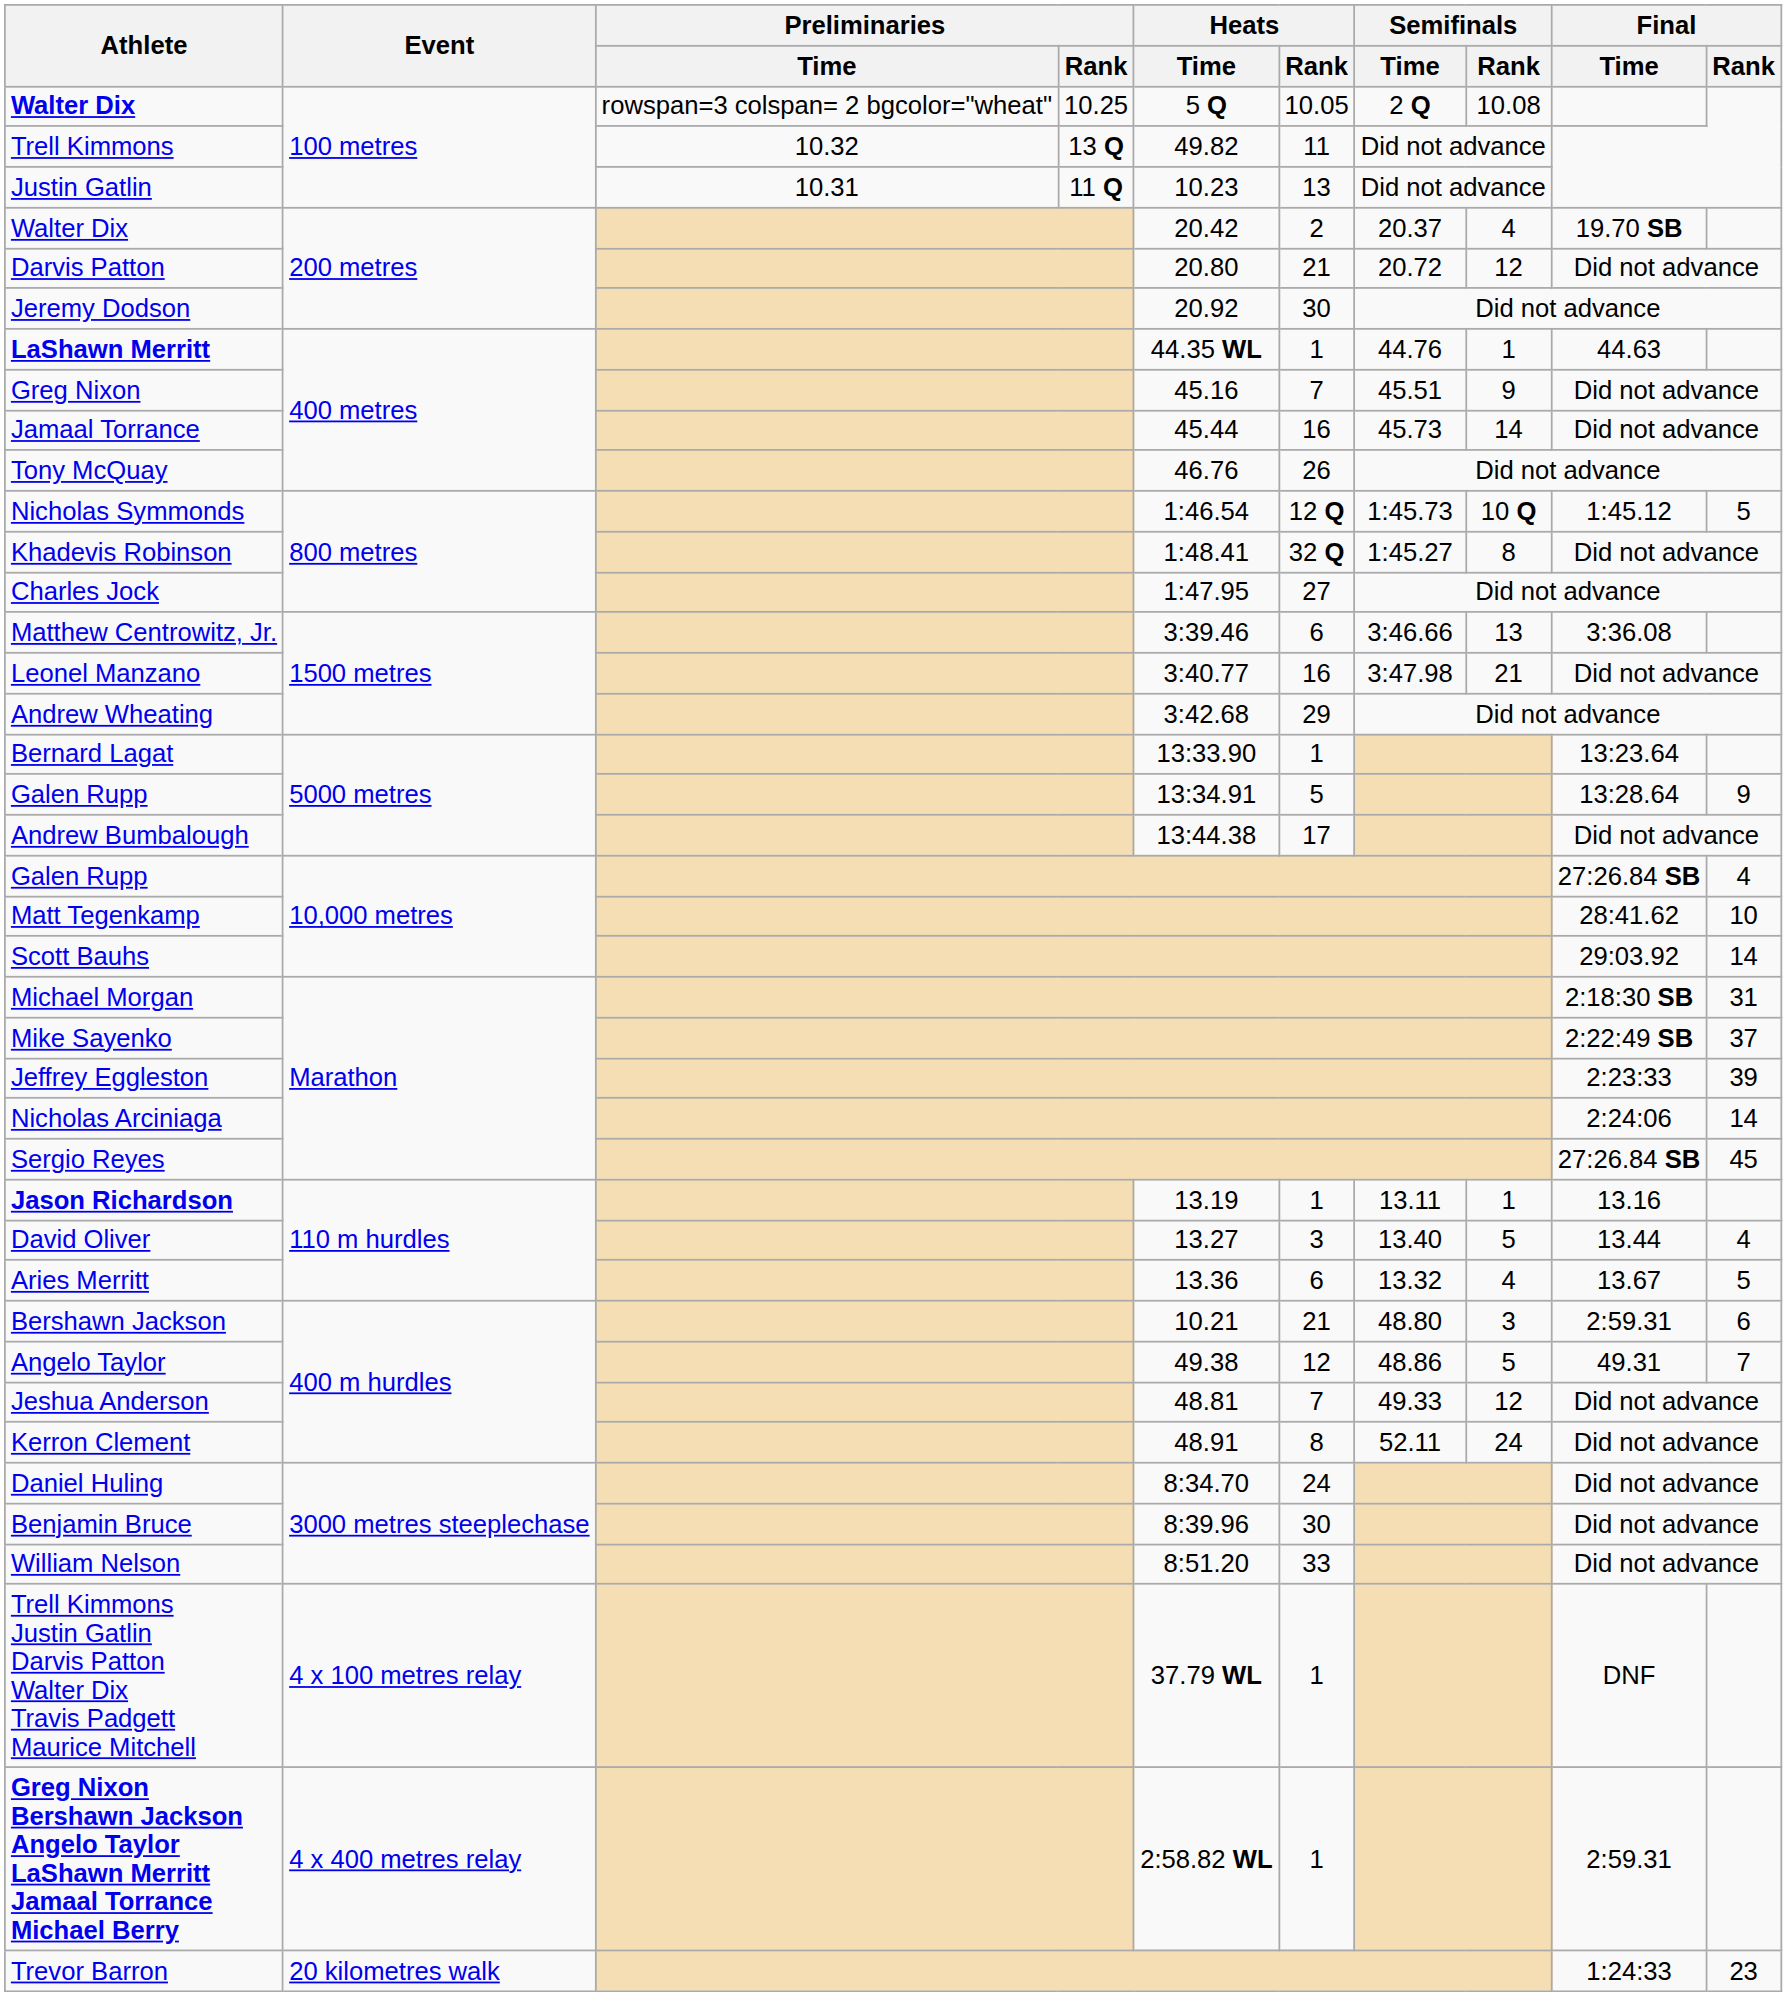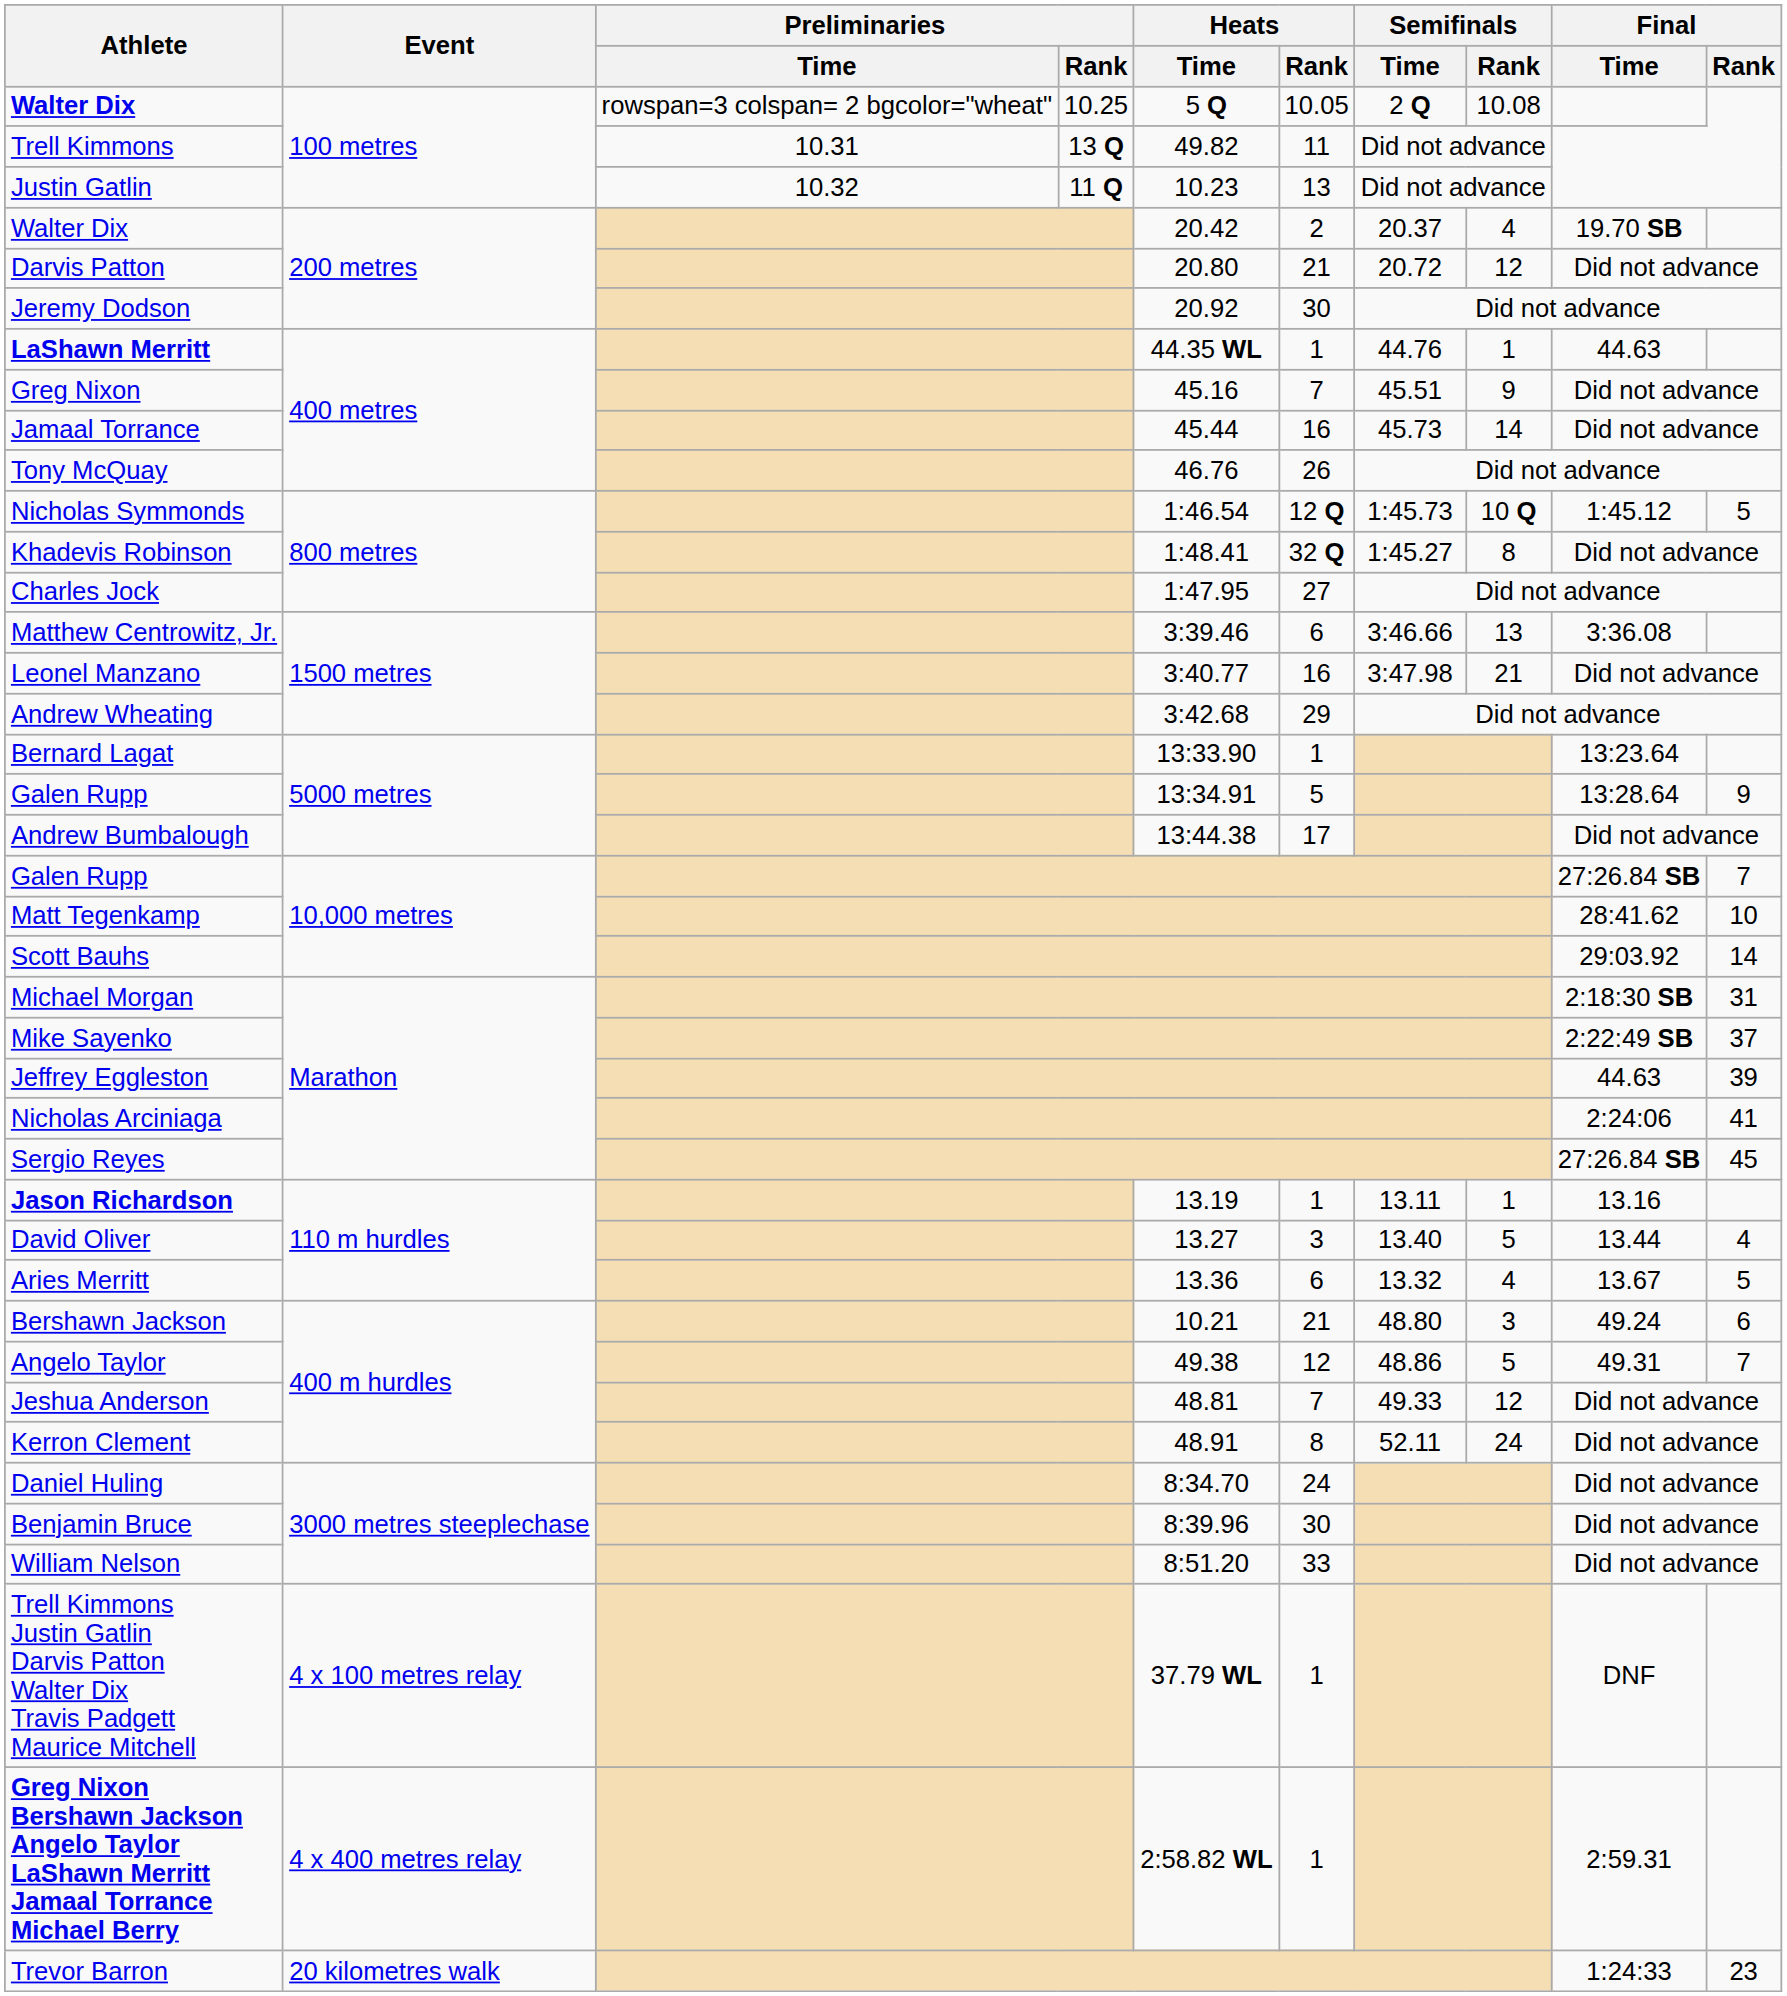(827, 147) 10.32 -> (827, 147) 10.31
(827, 188) 10.31 -> (827, 188) 10.32
(1744, 876) 4 -> (1744, 876) 7
(1629, 1078) 2:23:33 -> (1629, 1078) 44.63
(1744, 1119) 14 -> (1744, 1119) 41
(1629, 1321) 2:59.31 -> (1629, 1321) 49.24
